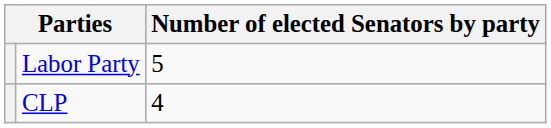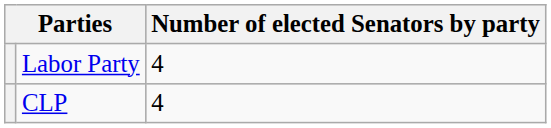(157, 63) 5 -> (157, 63) 4
